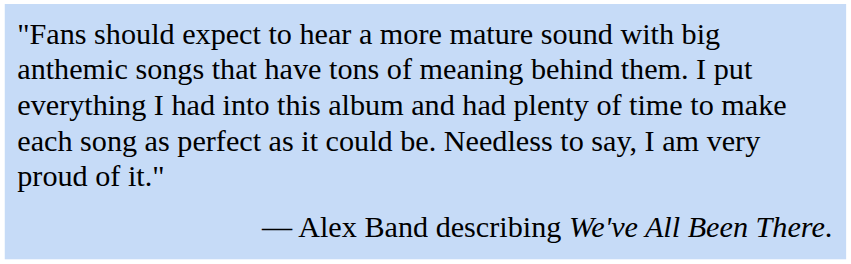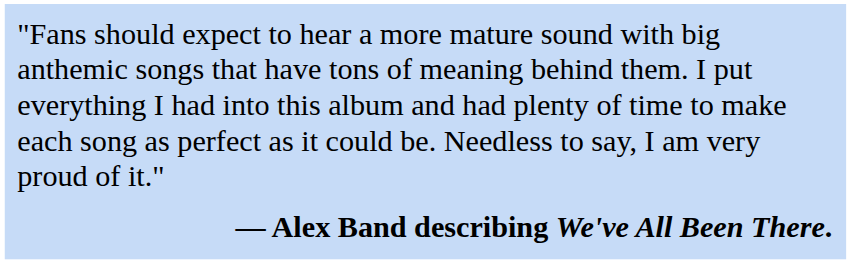(543, 227) normal -> (530, 227) bold
